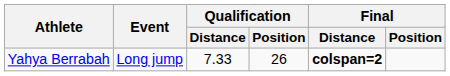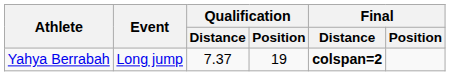(218, 60) 7.33 -> (218, 60) 7.37
(279, 60) 26 -> (279, 60) 19
